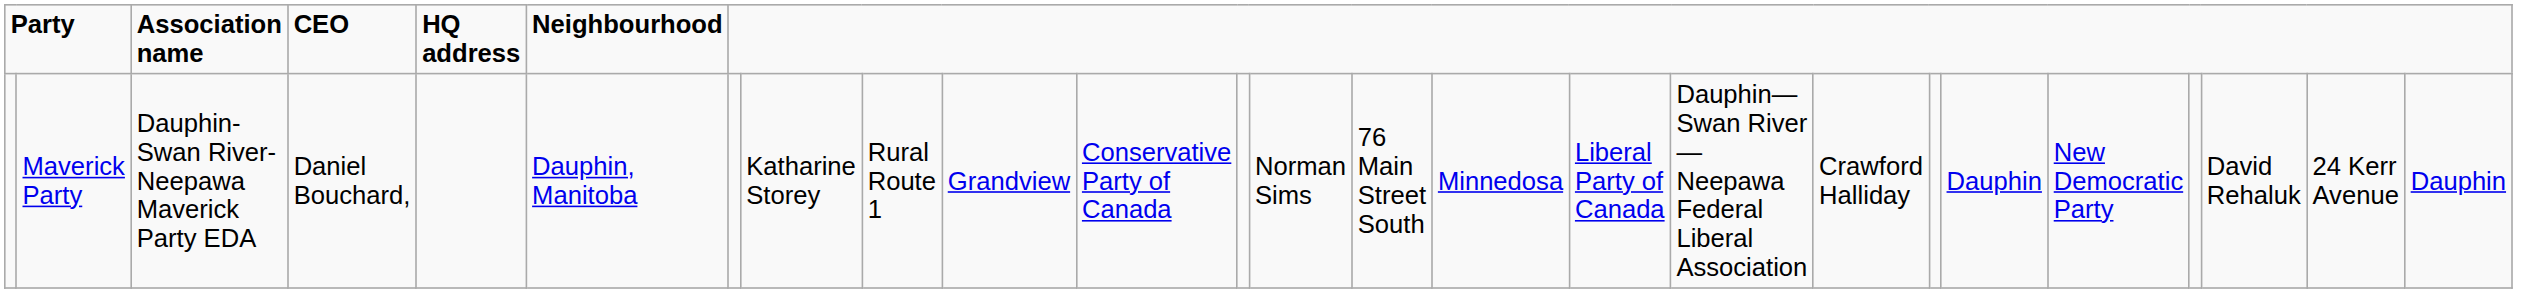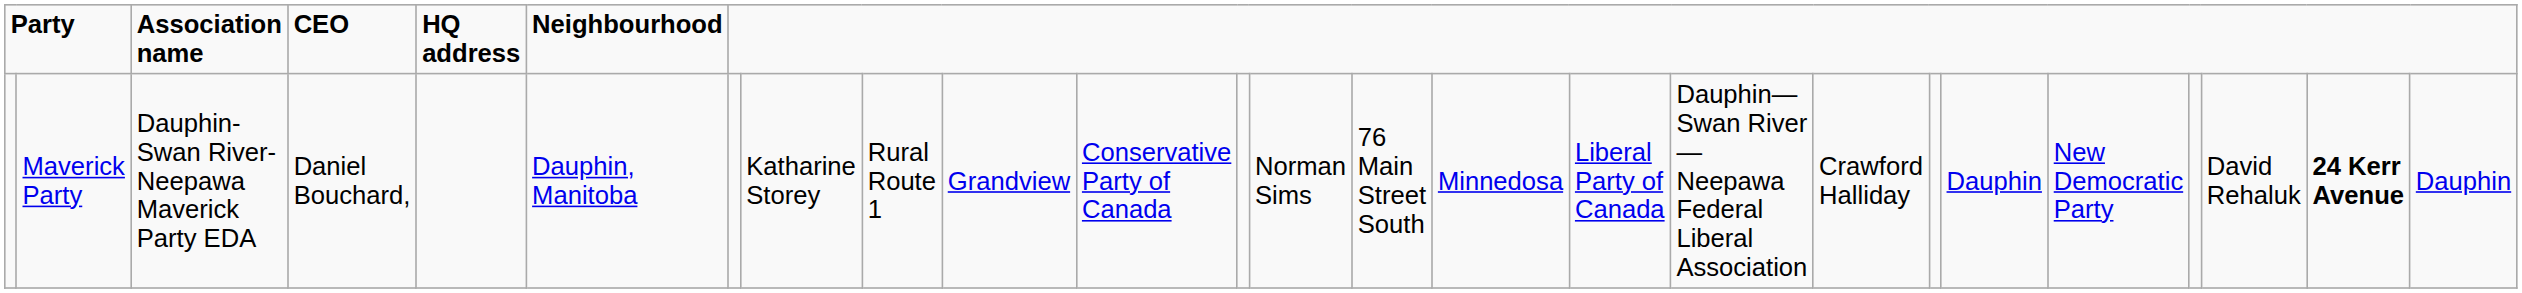(2356, 180) normal -> (2358, 180) bold
